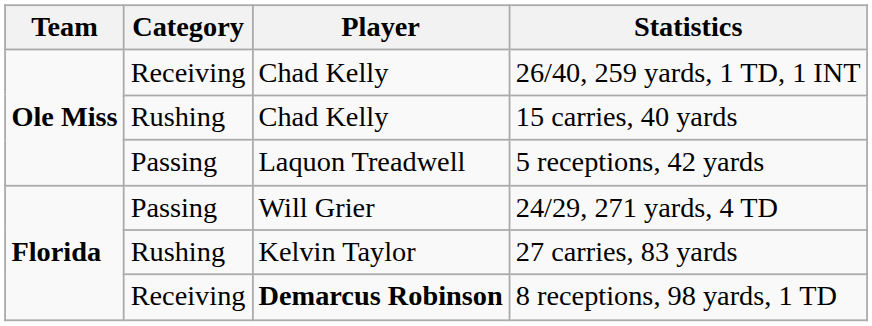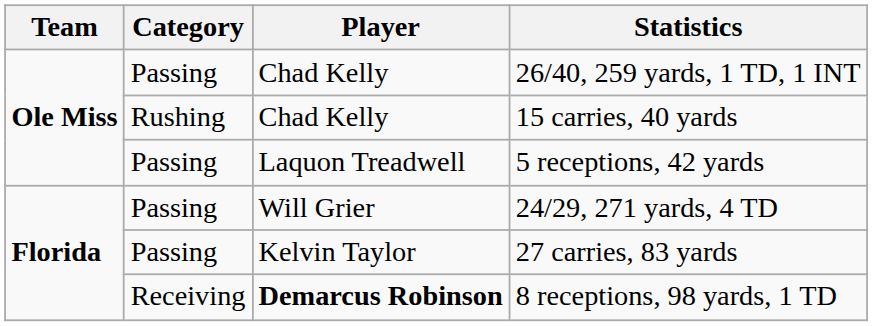(188, 72) Receiving -> (174, 72) Passing
(178, 251) Rushing -> (174, 251) Passing
